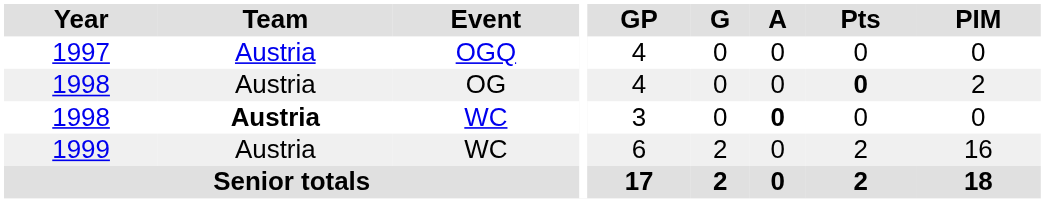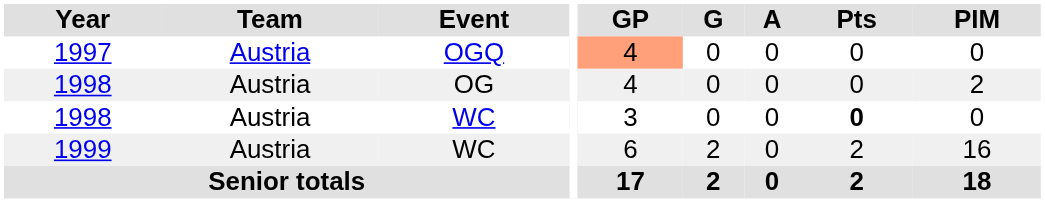(639, 52) no background -> (630, 52) lightsalmon background
(861, 84) bold -> (857, 84) normal
(275, 117) bold -> (270, 117) normal
(778, 117) bold -> (772, 117) normal
(861, 117) normal -> (857, 117) bold
